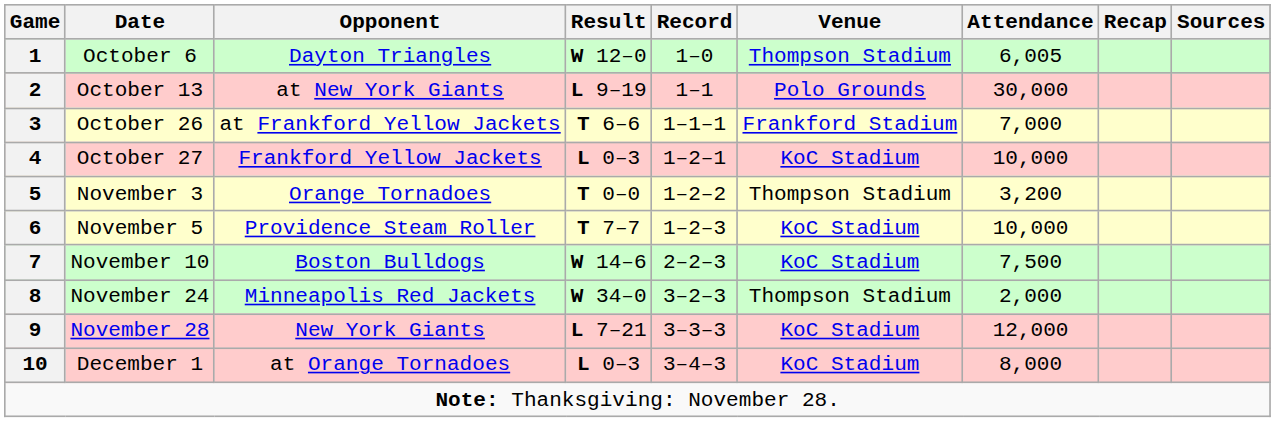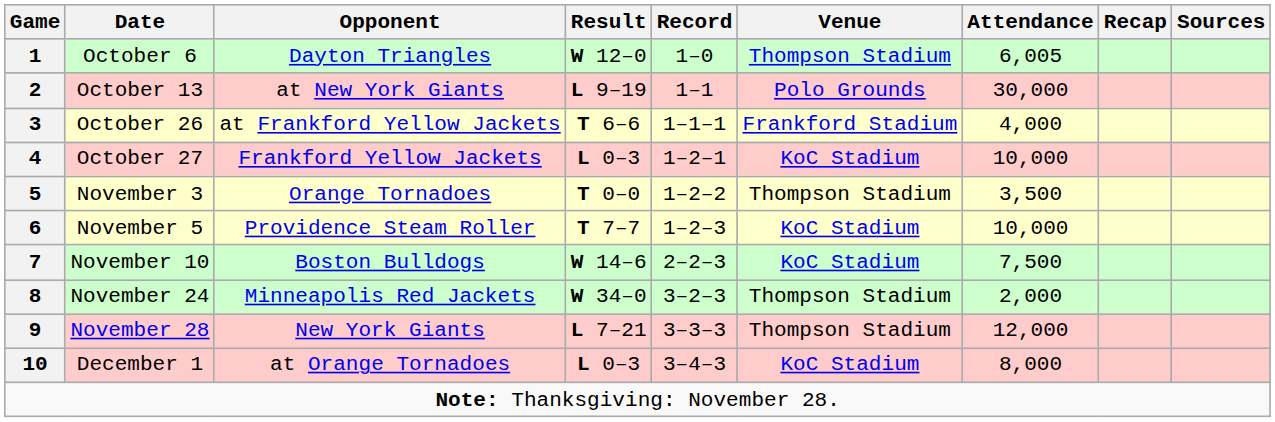(1031, 125) 7,000 -> (1031, 125) 4,000
(1031, 194) 3,200 -> (1031, 194) 3,500
(850, 331) KoC Stadium -> (850, 331) Thompson Stadium
